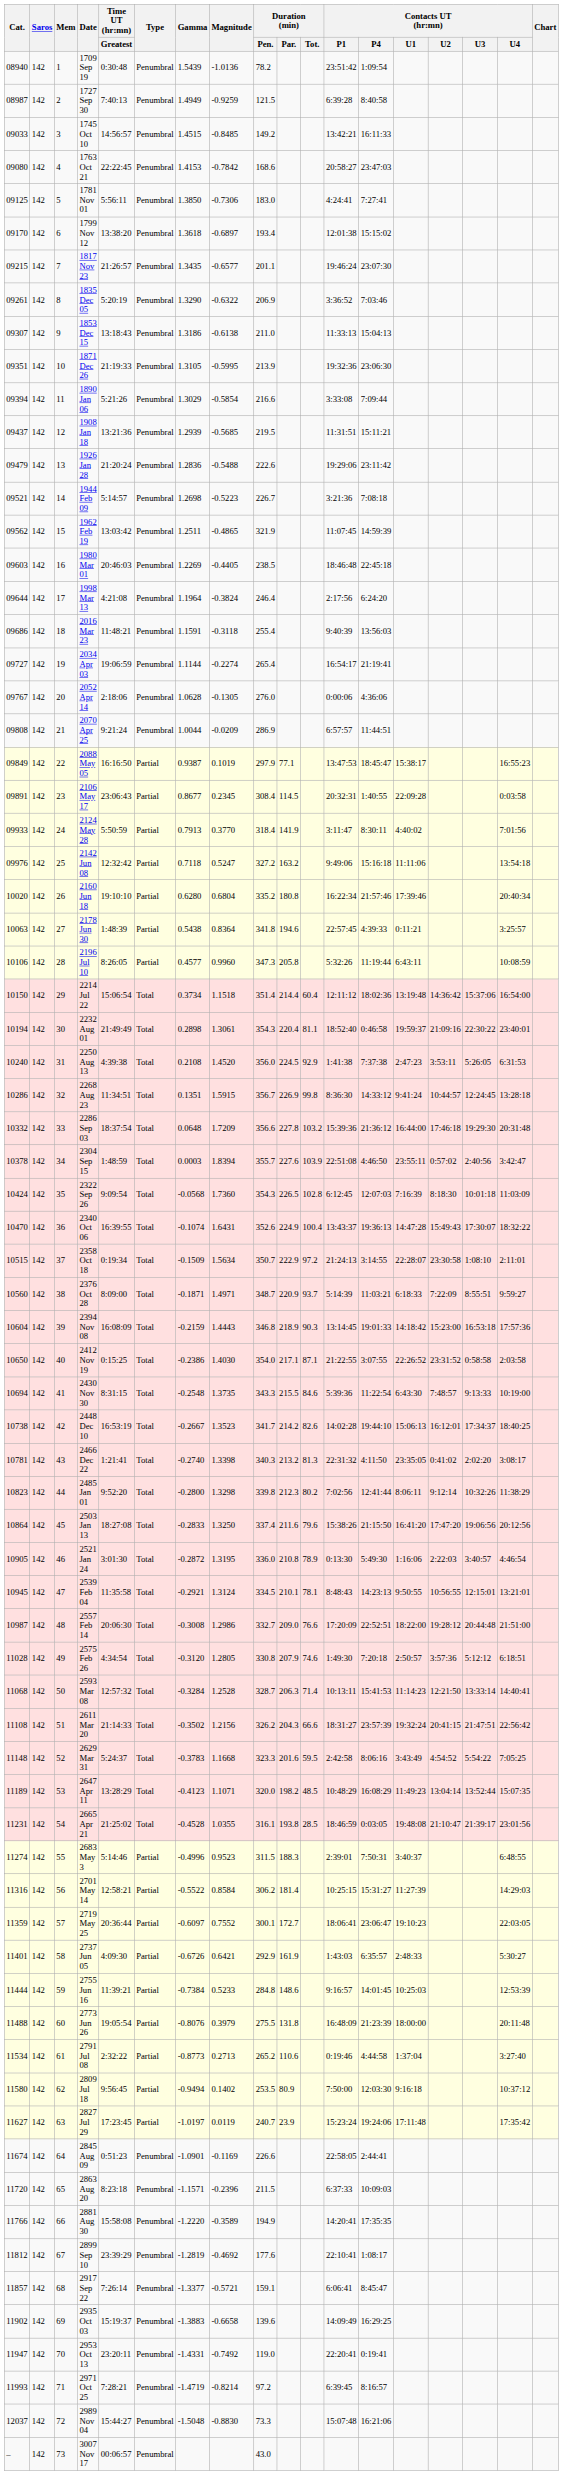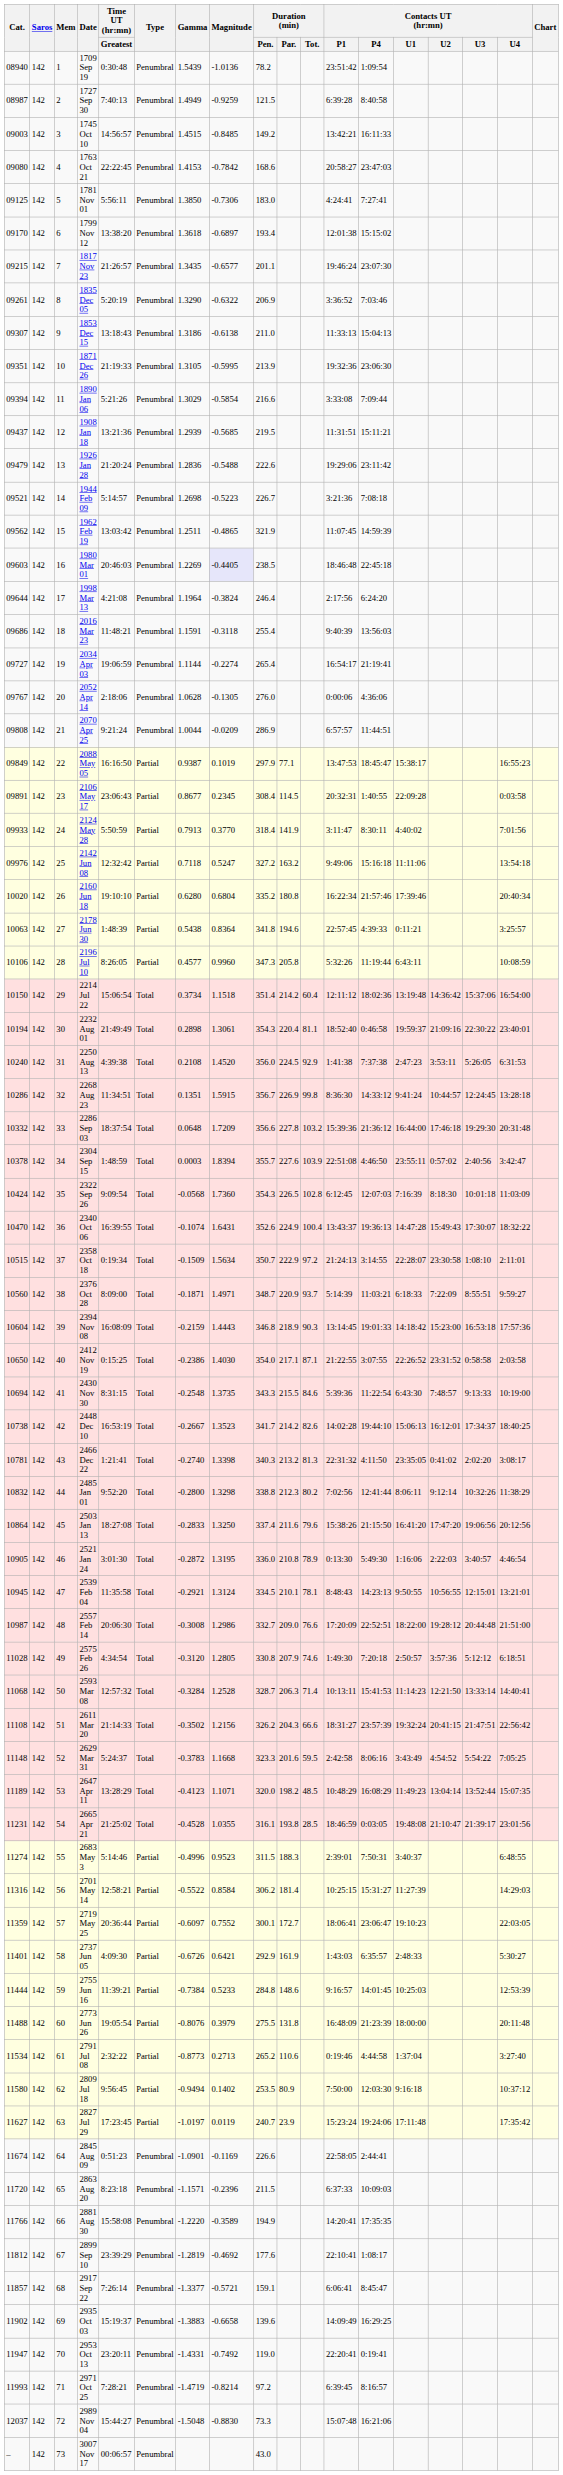(17, 134) 09033 -> (17, 134) 09003
(225, 565) no background -> (225, 565) lavender background
(289, 995) 214.4 -> (289, 995) 214.2
(17, 1493) 10823 -> (17, 1493) 10832
(265, 1493) 339.8 -> (265, 1493) 338.8
